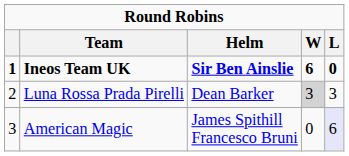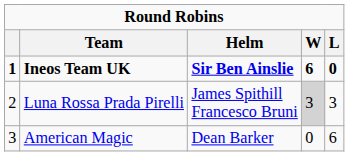(232, 94) Dean Barker -> (245, 103) James Spithill Francesco Bruni
(245, 128) James Spithill Francesco Bruni -> (232, 138) Dean Barker
(333, 128) lavender background -> (333, 138) no background
